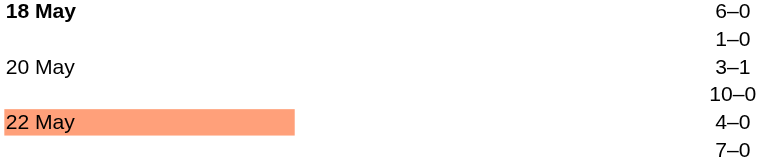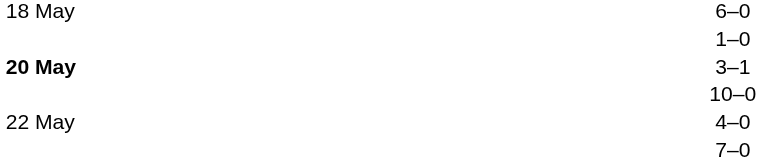(41, 11) bold -> (40, 11) normal
(40, 66) normal -> (41, 66) bold
(40, 122) lightsalmon background -> (40, 122) no background
